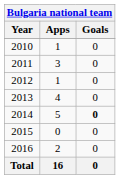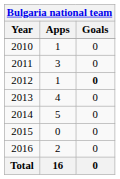(95, 81) normal -> (95, 81) bold
(95, 115) bold -> (95, 115) normal
